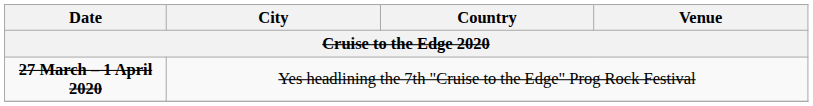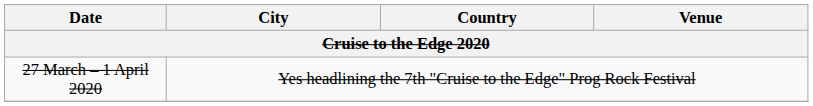(86, 79) bold -> (86, 79) normal
